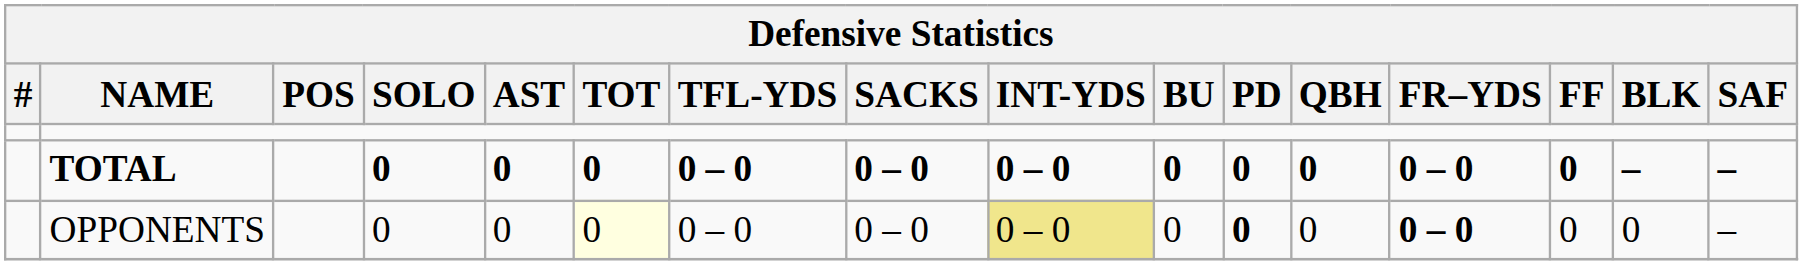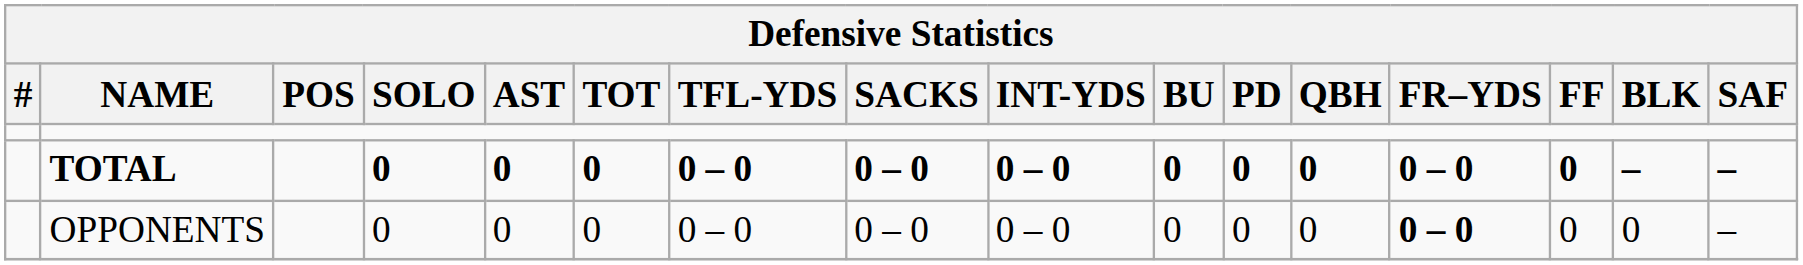(592, 228) lightyellow background -> (592, 228) no background
(1033, 228) khaki background -> (1033, 228) no background
(1241, 228) bold -> (1241, 228) normal
